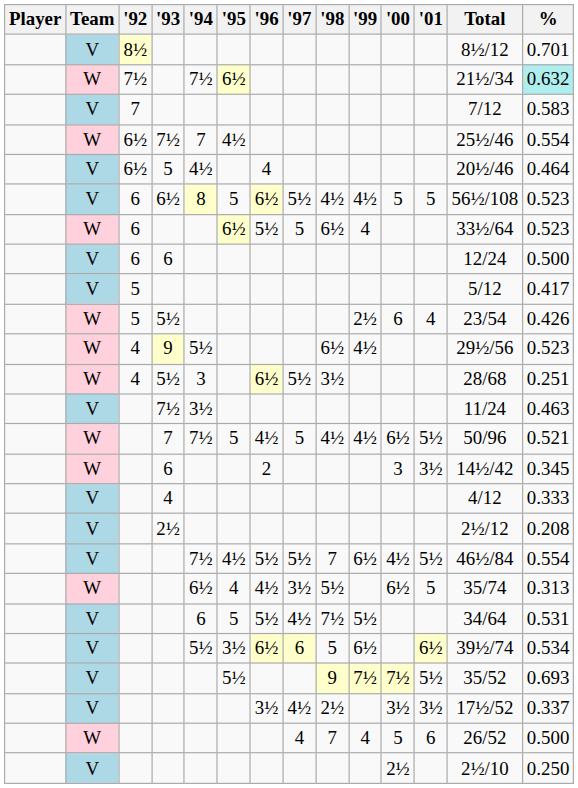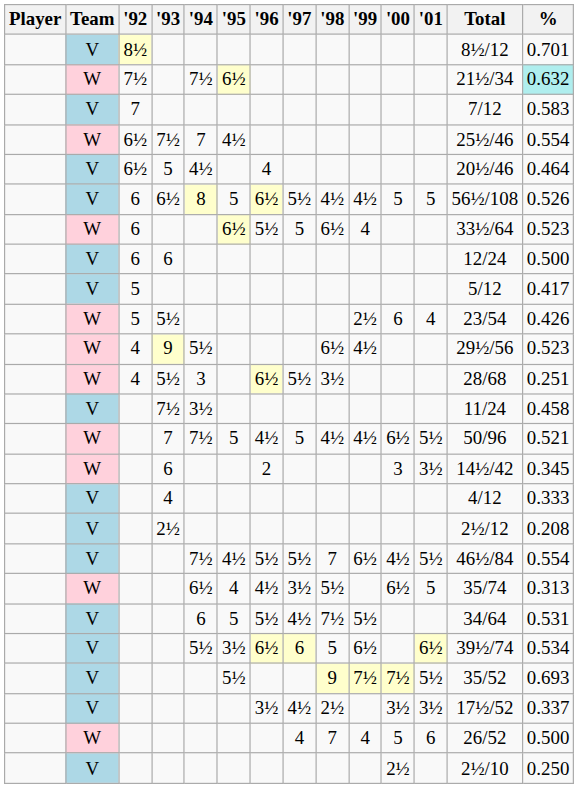(548, 199) 0.523 -> (548, 199) 0.526
(548, 408) 0.463 -> (548, 408) 0.458
